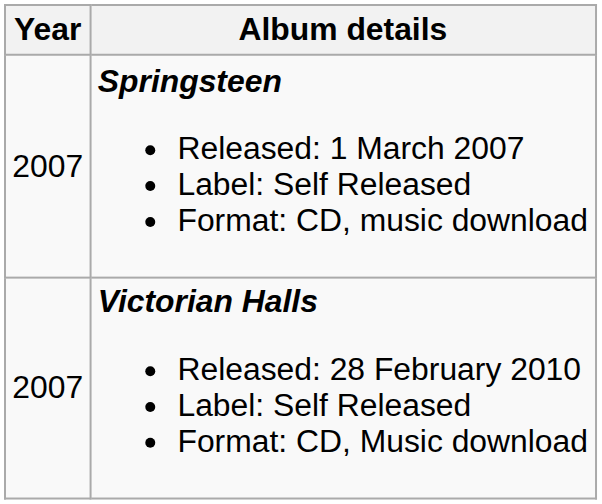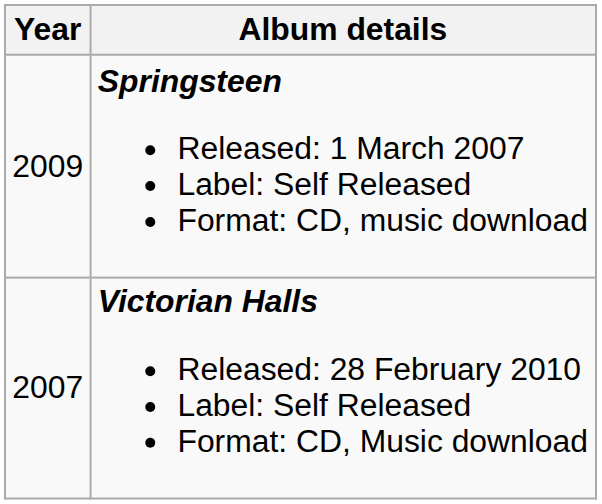(48, 165) 2007 -> (48, 165) 2009
